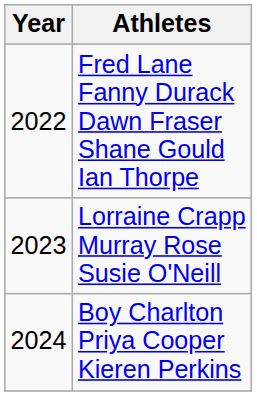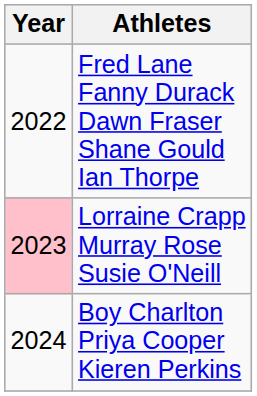(39, 245) no background -> (39, 245) pink background
